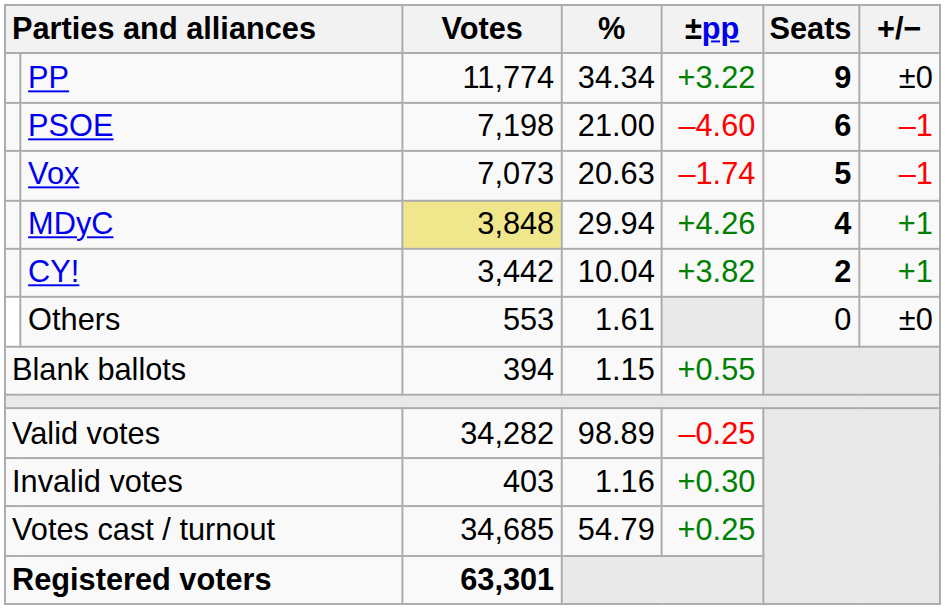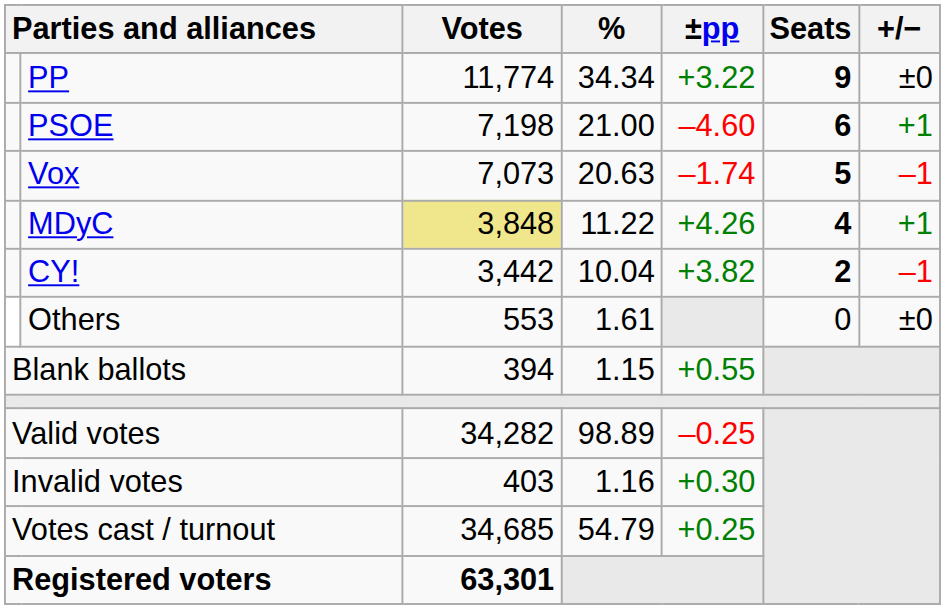(916, 126) –1 -> (915, 126) +1
(616, 223) 29.94 -> (617, 223) 11.22
(915, 272) +1 -> (916, 272) –1
